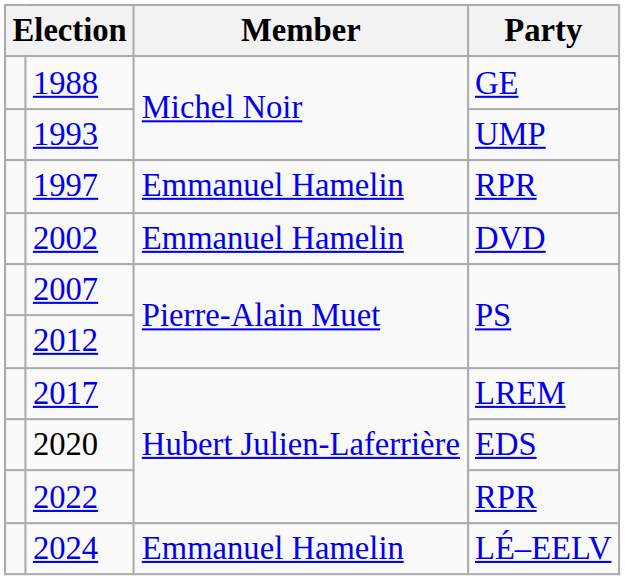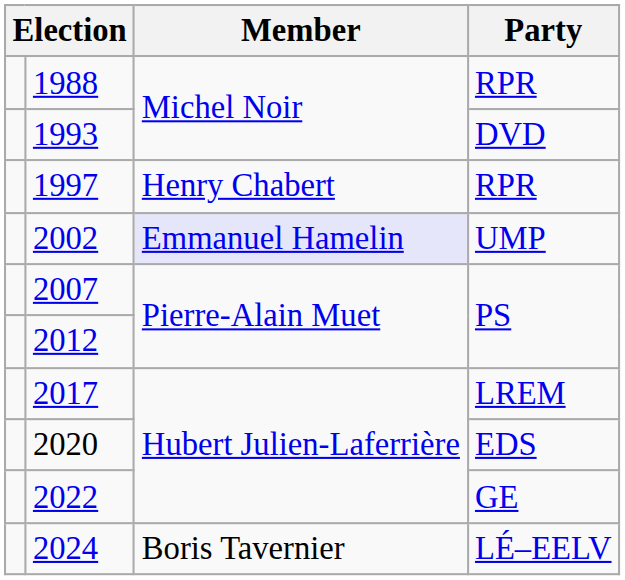(497, 82) GE -> (506, 82) RPR
(510, 133) UMP -> (510, 133) DVD
(273, 185) Emmanuel Hamelin -> (238, 185) Henry Chabert
(273, 237) no background -> (273, 237) lavender background
(510, 237) DVD -> (510, 237) UMP
(506, 496) RPR -> (497, 496) GE
(273, 548) Emmanuel Hamelin -> (243, 548) Boris Tavernier
